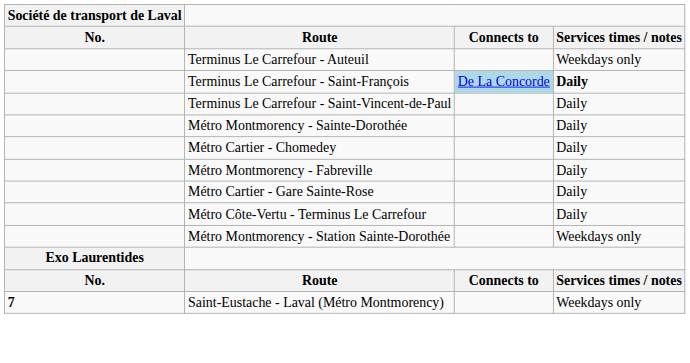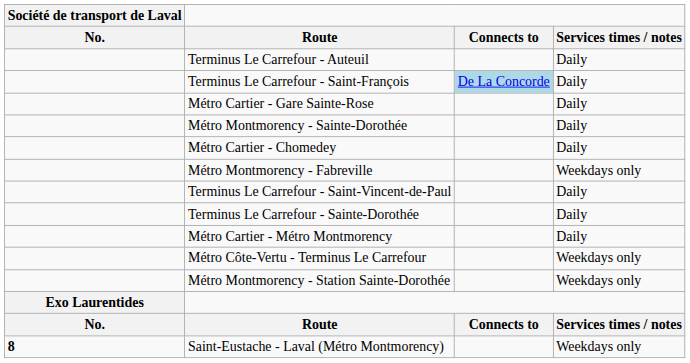(599, 59) Weekdays only -> (572, 59) Daily
(572, 81) bold -> (572, 81) normal
rows swapped: (320, 103) <-> (281, 192)
(572, 170) Daily -> (599, 170) Weekdays only
+ row: (304, 214)
+ row: (290, 236)
(572, 214) Daily -> (599, 258) Weekdays only
(11, 302) 7 -> (11, 346) 8
